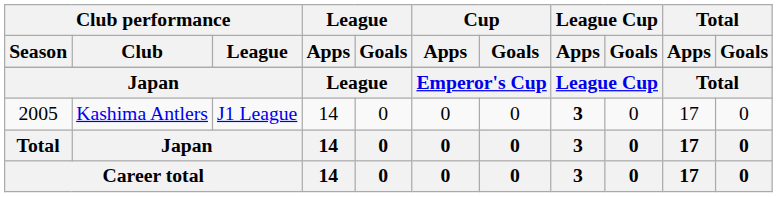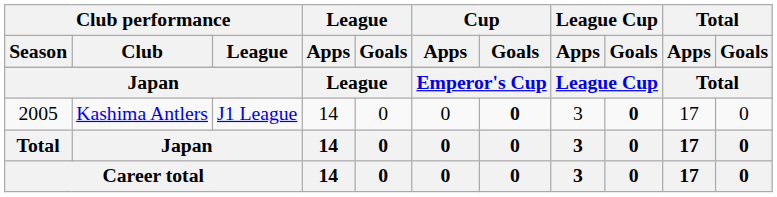(515, 113) normal -> (515, 113) bold
(578, 113) bold -> (578, 113) normal
(634, 113) normal -> (634, 113) bold
